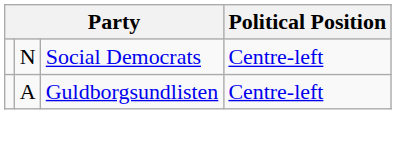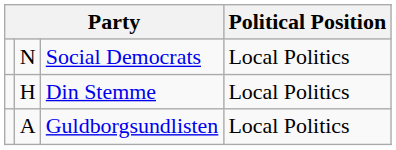(276, 56) Centre-left -> (289, 56) Local Politics
+ row: (101, 91)
(276, 91) Centre-left -> (289, 126) Local Politics
